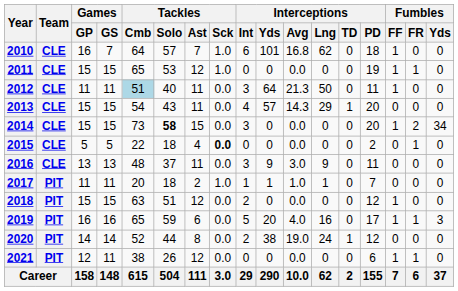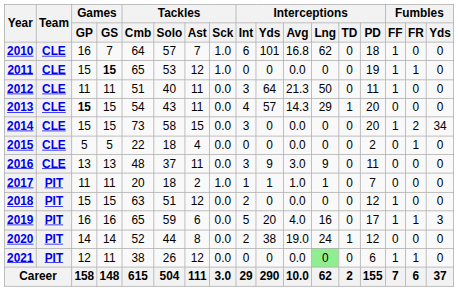(110, 70) normal -> (110, 70) bold
(138, 88) lightblue background -> (138, 88) no background
(84, 107) normal -> (84, 107) bold
(169, 126) bold -> (169, 126) normal
(223, 145) bold -> (223, 145) normal
(325, 257) no background -> (325, 257) lightgreen background
